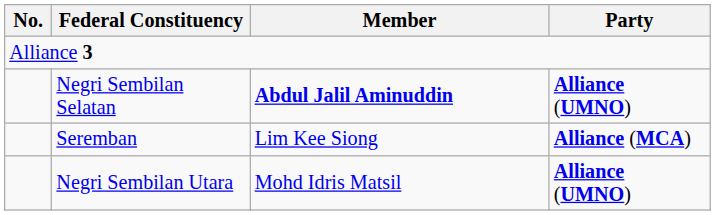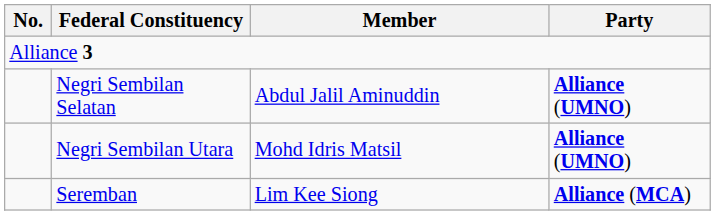(354, 95) bold -> (347, 95) normal
rows swapped: (145, 182) <-> (97, 139)
